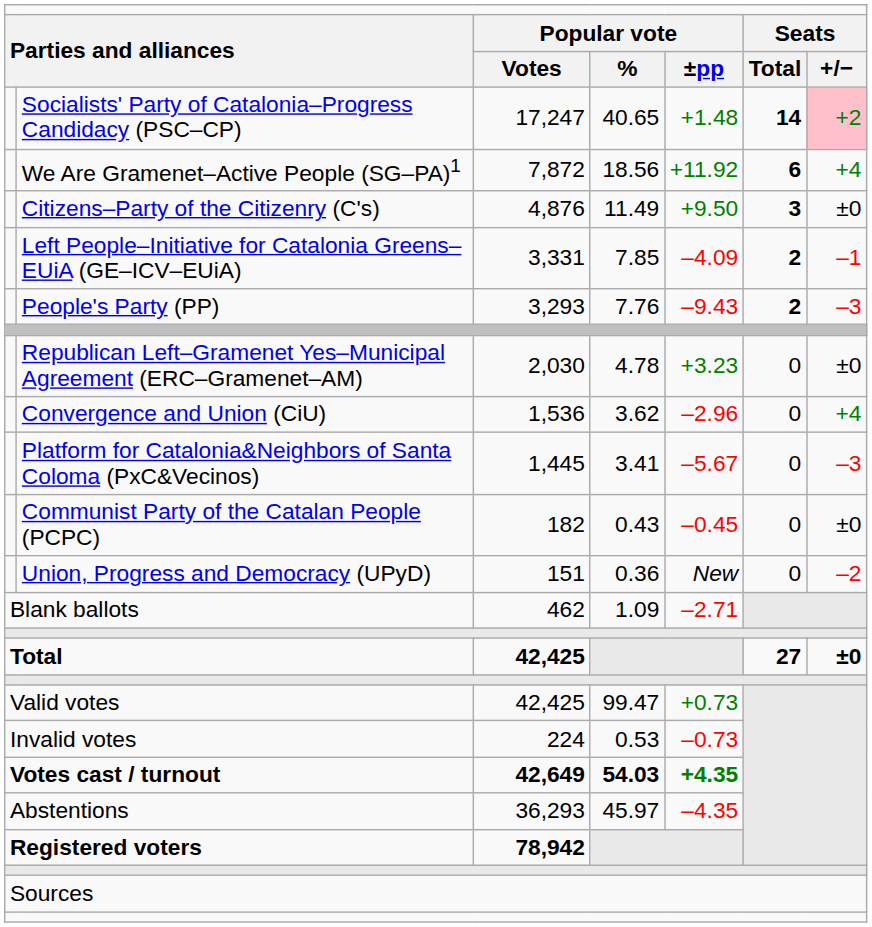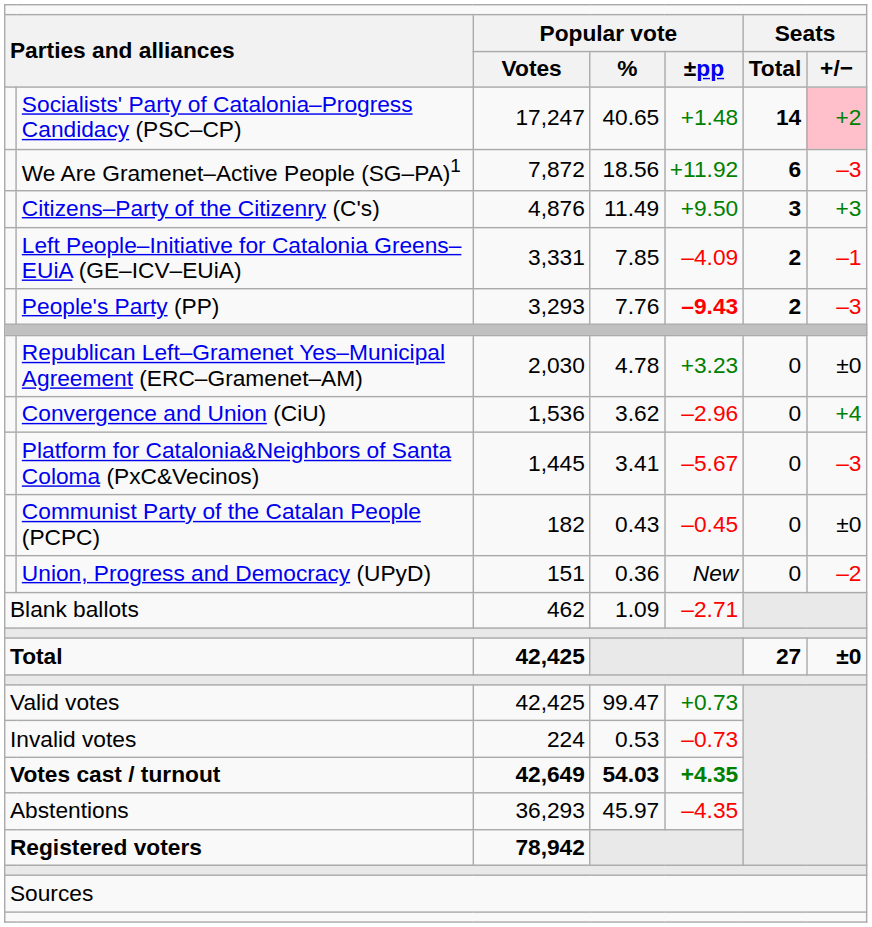(848, 169) +4 -> (849, 169) –3
(849, 208) ±0 -> (848, 208) +3
(710, 306) normal -> (710, 306) bold
